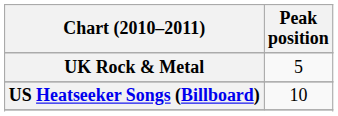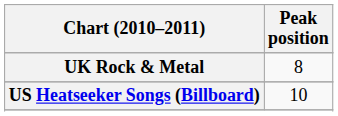(298, 67) 5 -> (298, 67) 8
